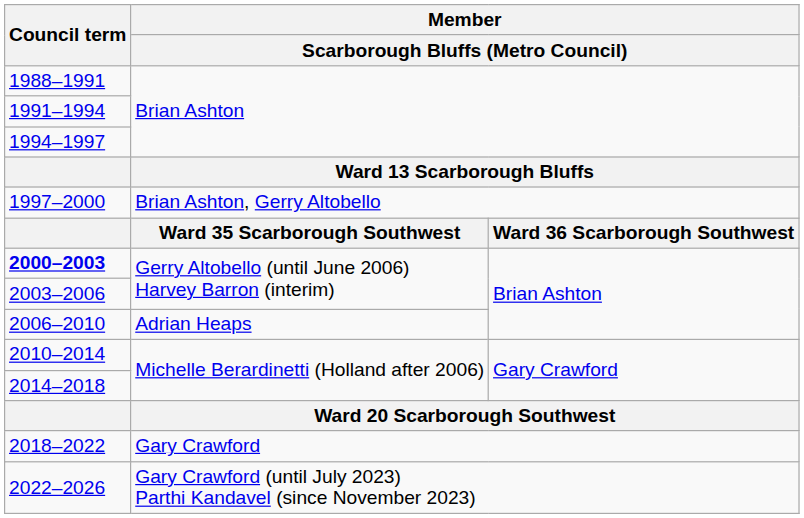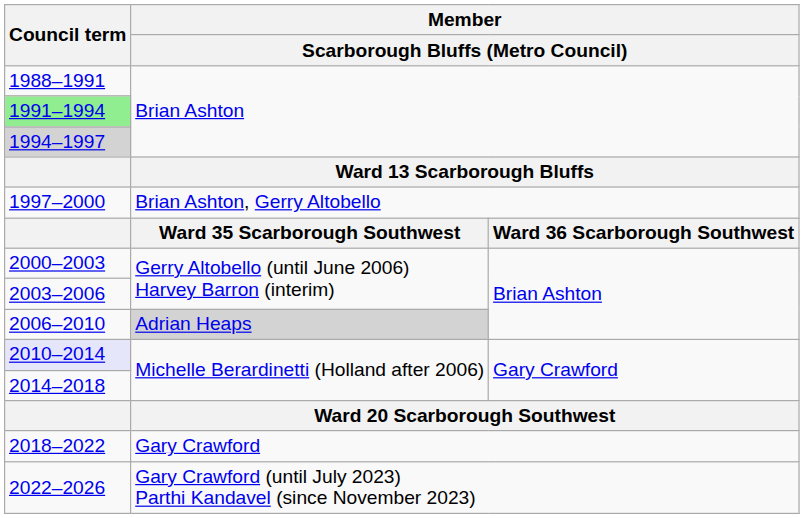(57, 111) no background -> (57, 111) lightgreen background
(57, 141) no background -> (57, 141) lightgrey background
(57, 263) bold -> (57, 263) normal
(193, 324) no background -> (193, 324) lightgrey background
(57, 354) no background -> (57, 354) lavender background
